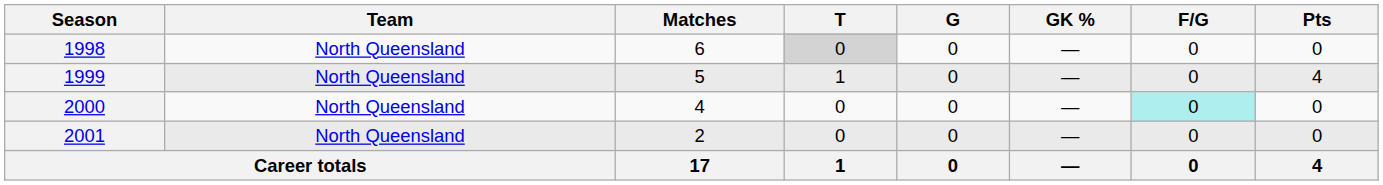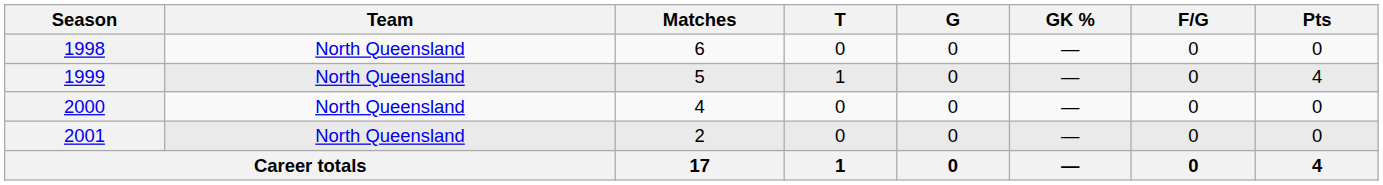(840, 49) lightgrey background -> (840, 49) no background
(1193, 107) paleturquoise background -> (1193, 107) no background
